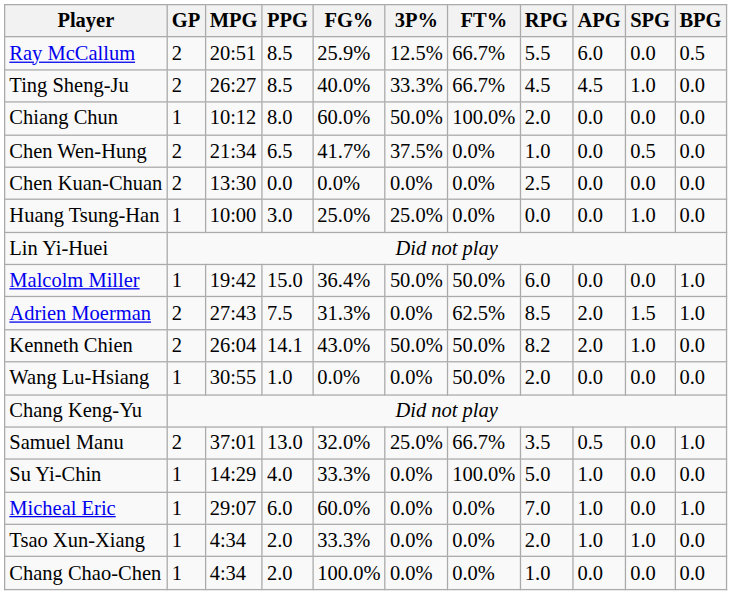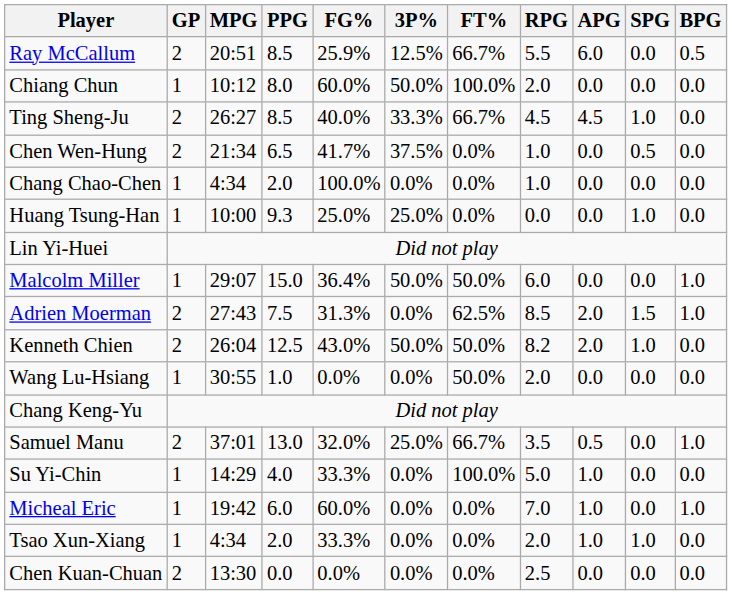rows swapped: (69, 85) <-> (64, 118)
rows swapped: (85, 572) <-> (86, 183)
(280, 215) 3.0 -> (280, 215) 9.3
(233, 280) 19:42 -> (233, 280) 29:07
(285, 345) 14.1 -> (285, 345) 12.5
(233, 507) 29:07 -> (233, 507) 19:42
